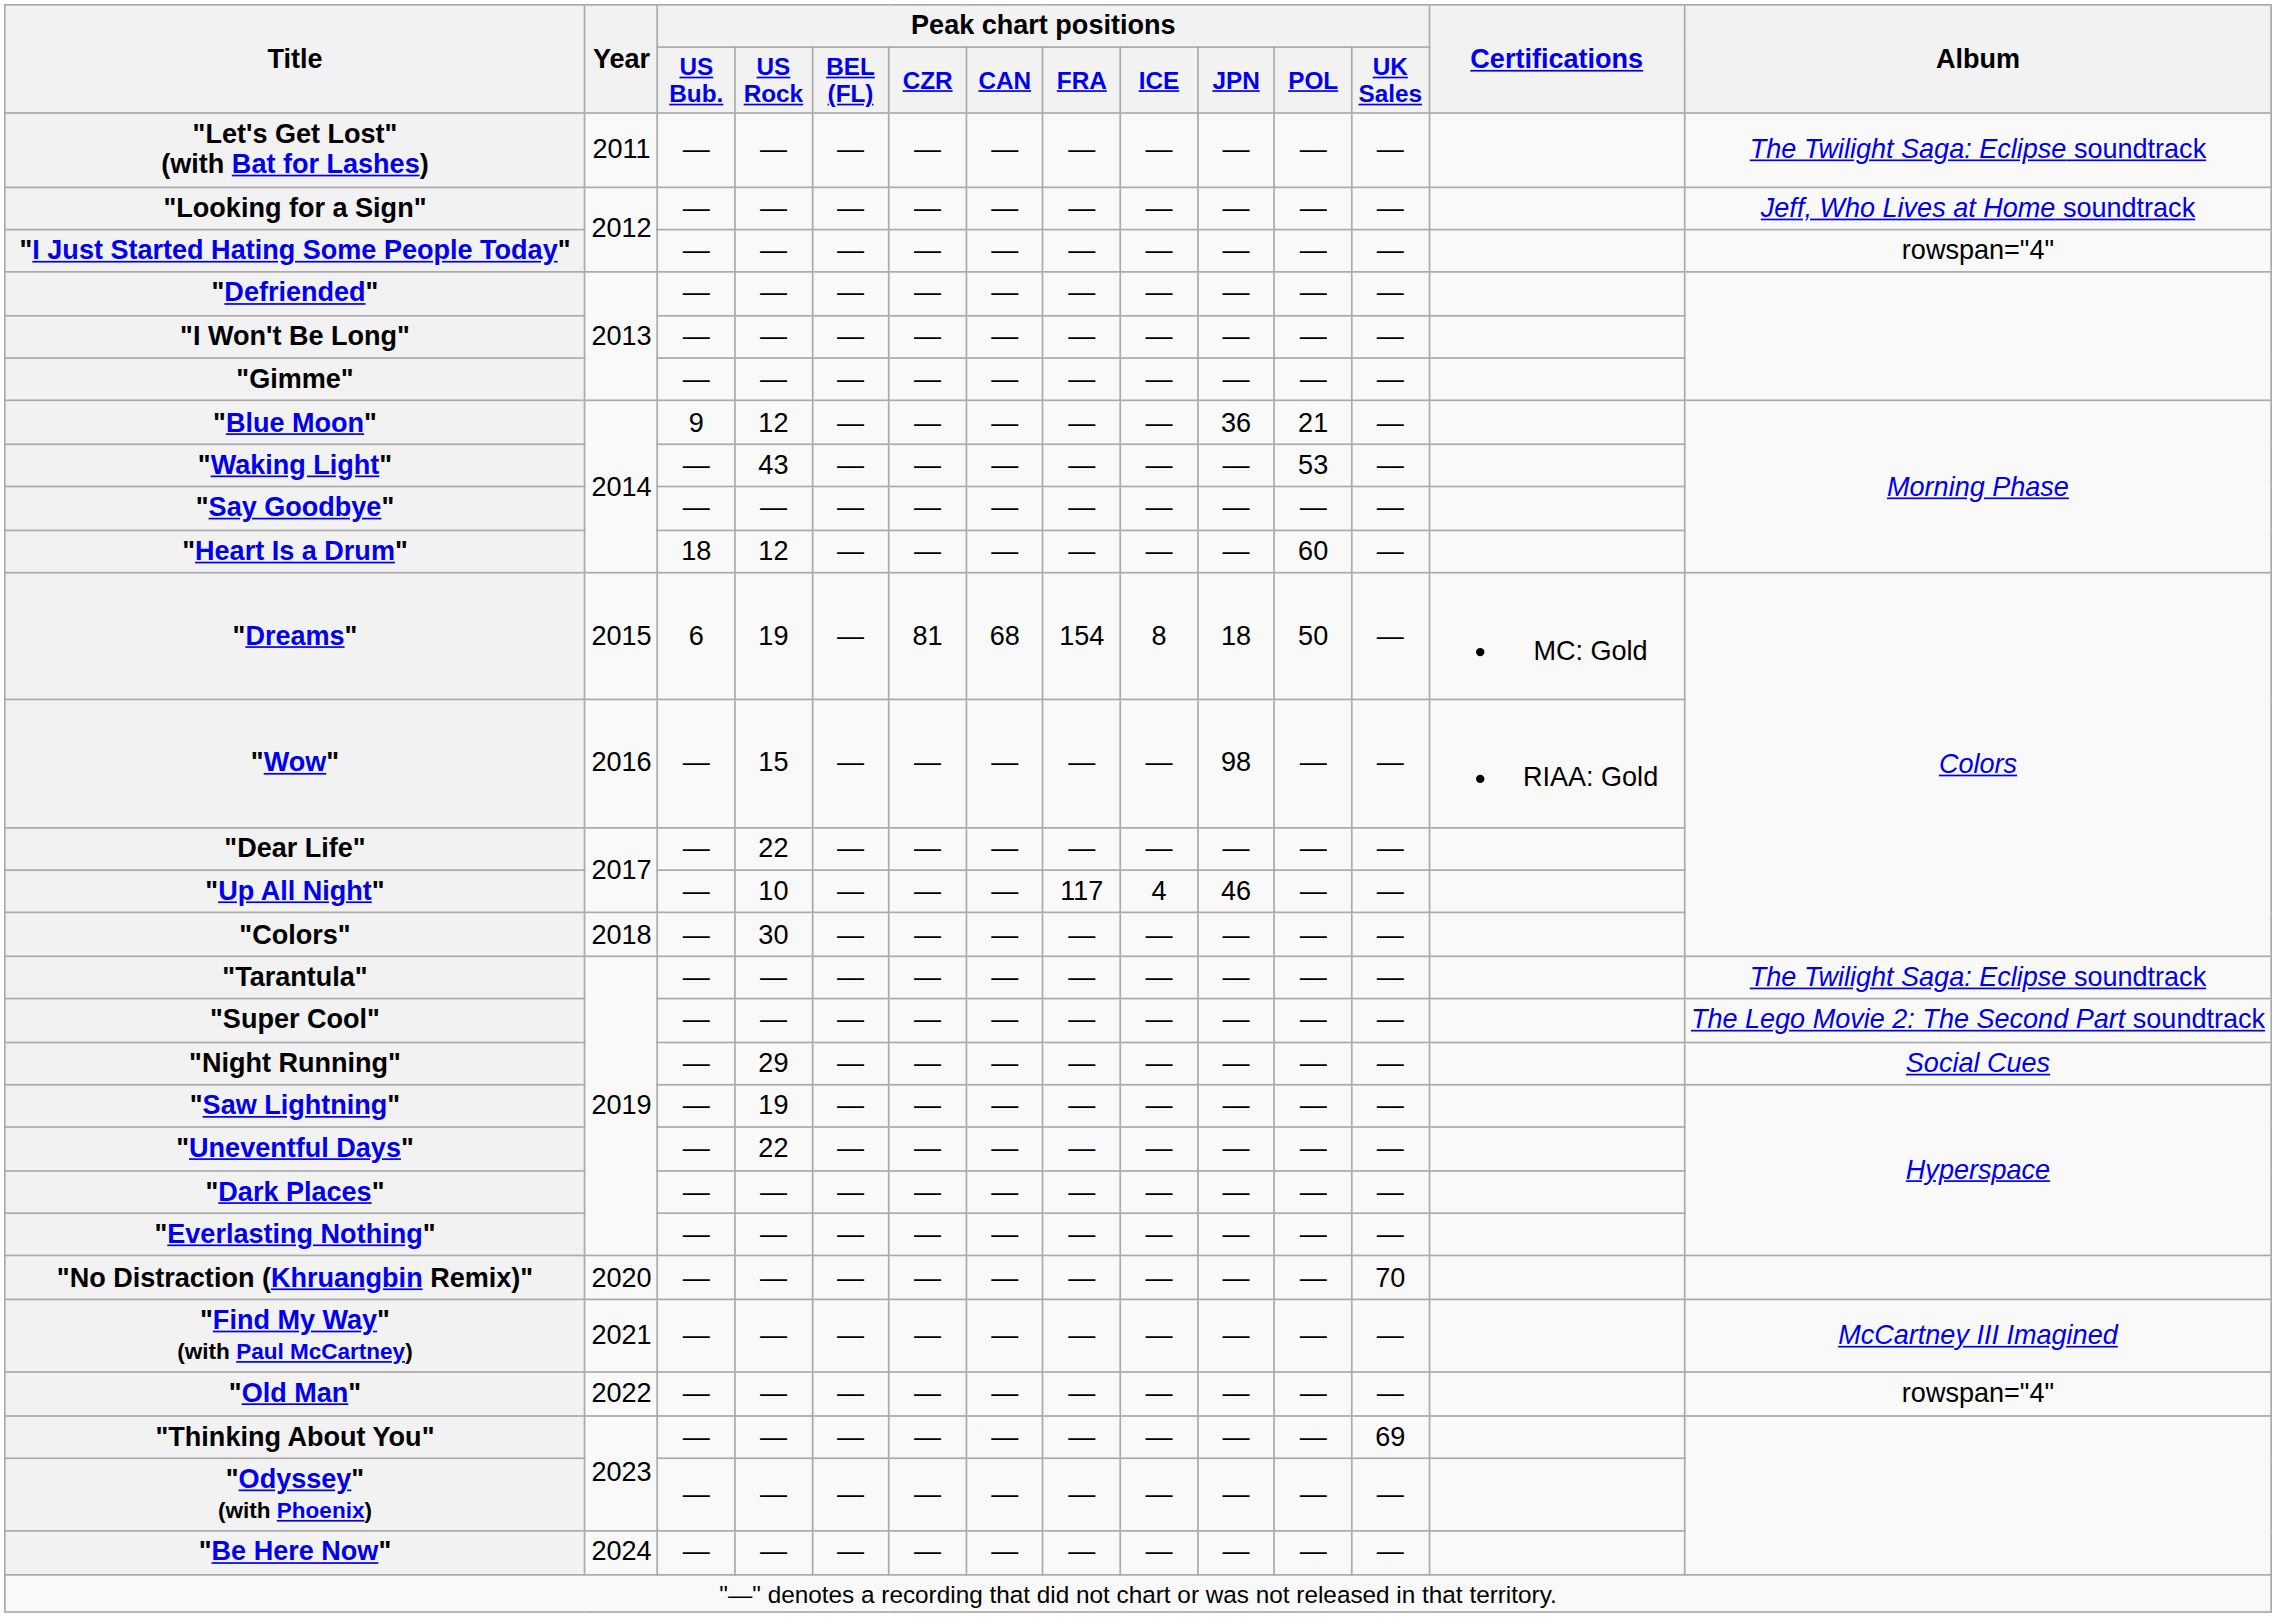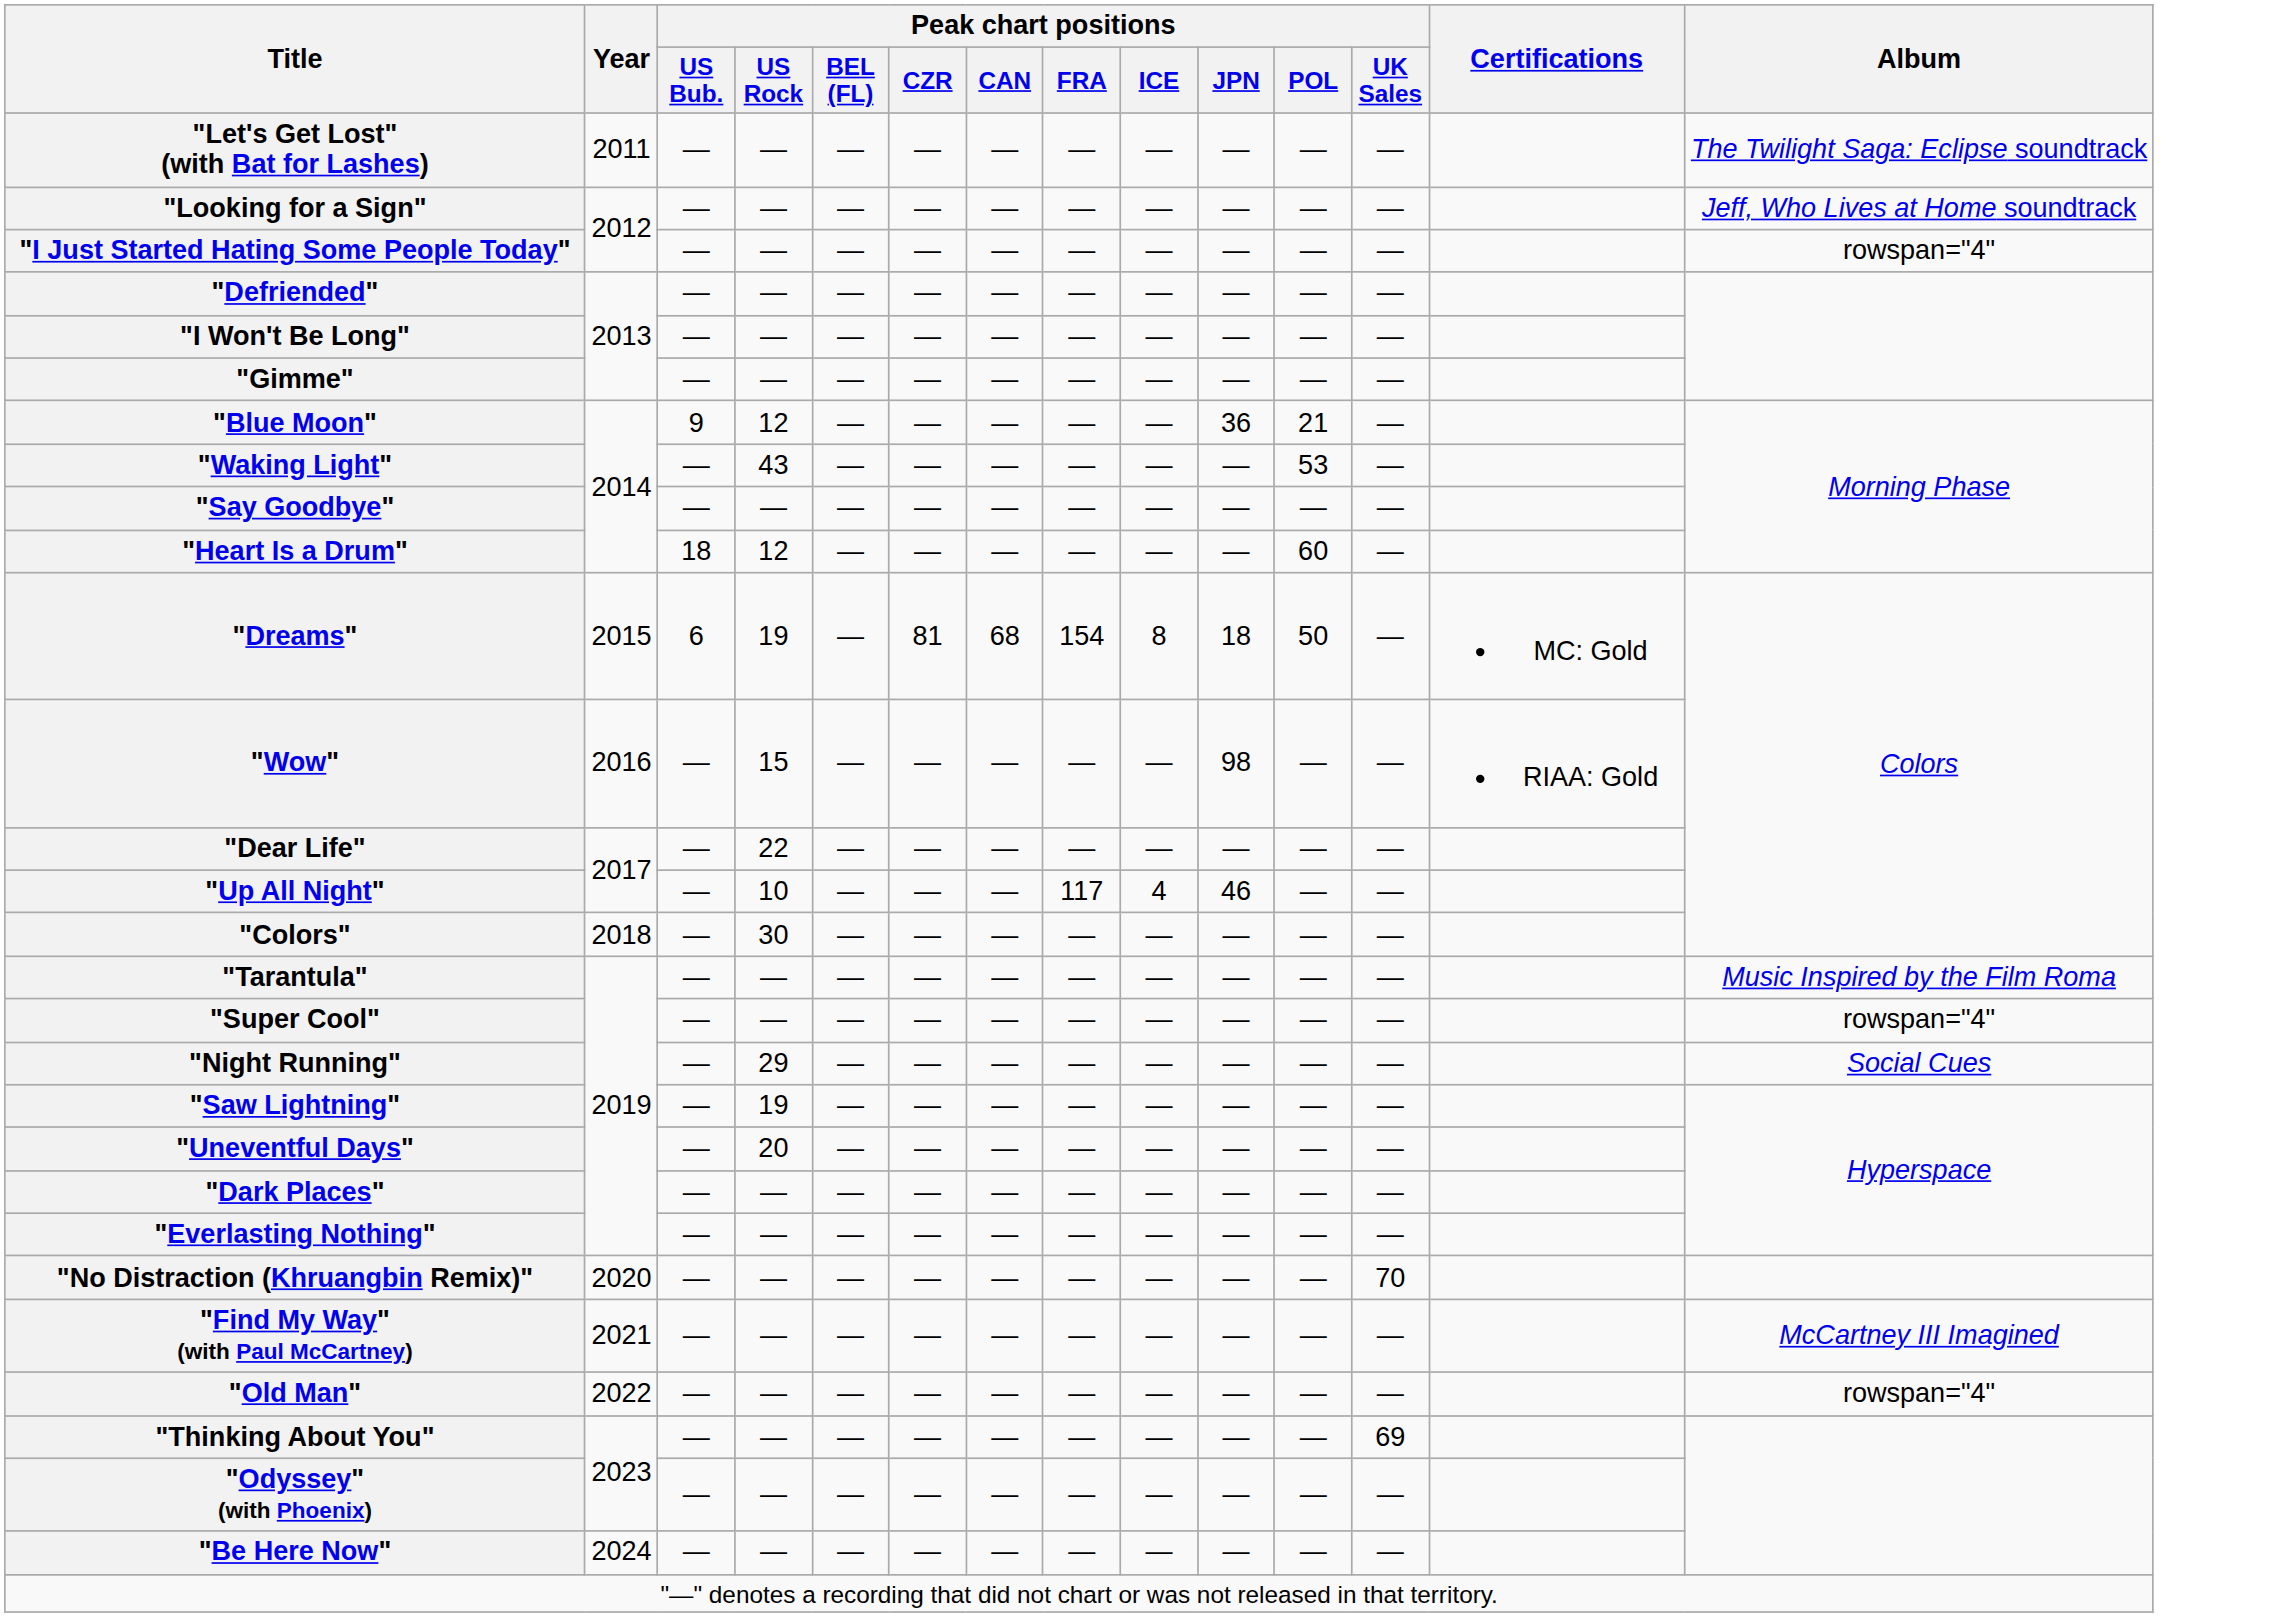(1978, 976) The Twilight Saga: Eclipse soundtrack -> (1919, 976) Music Inspired by the Film Roma
(1978, 1019) The Lego Movie 2: The Second Part soundtrack -> (1919, 1019) rowspan="4"
(773, 1148) 22 -> (773, 1148) 20
